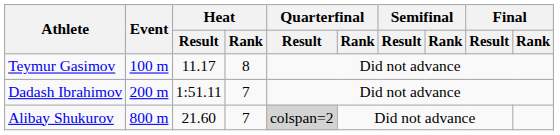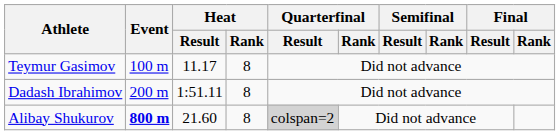(246, 92) 7 -> (247, 92) 8
(149, 117) normal -> (149, 117) bold
(246, 117) 7 -> (247, 117) 8
